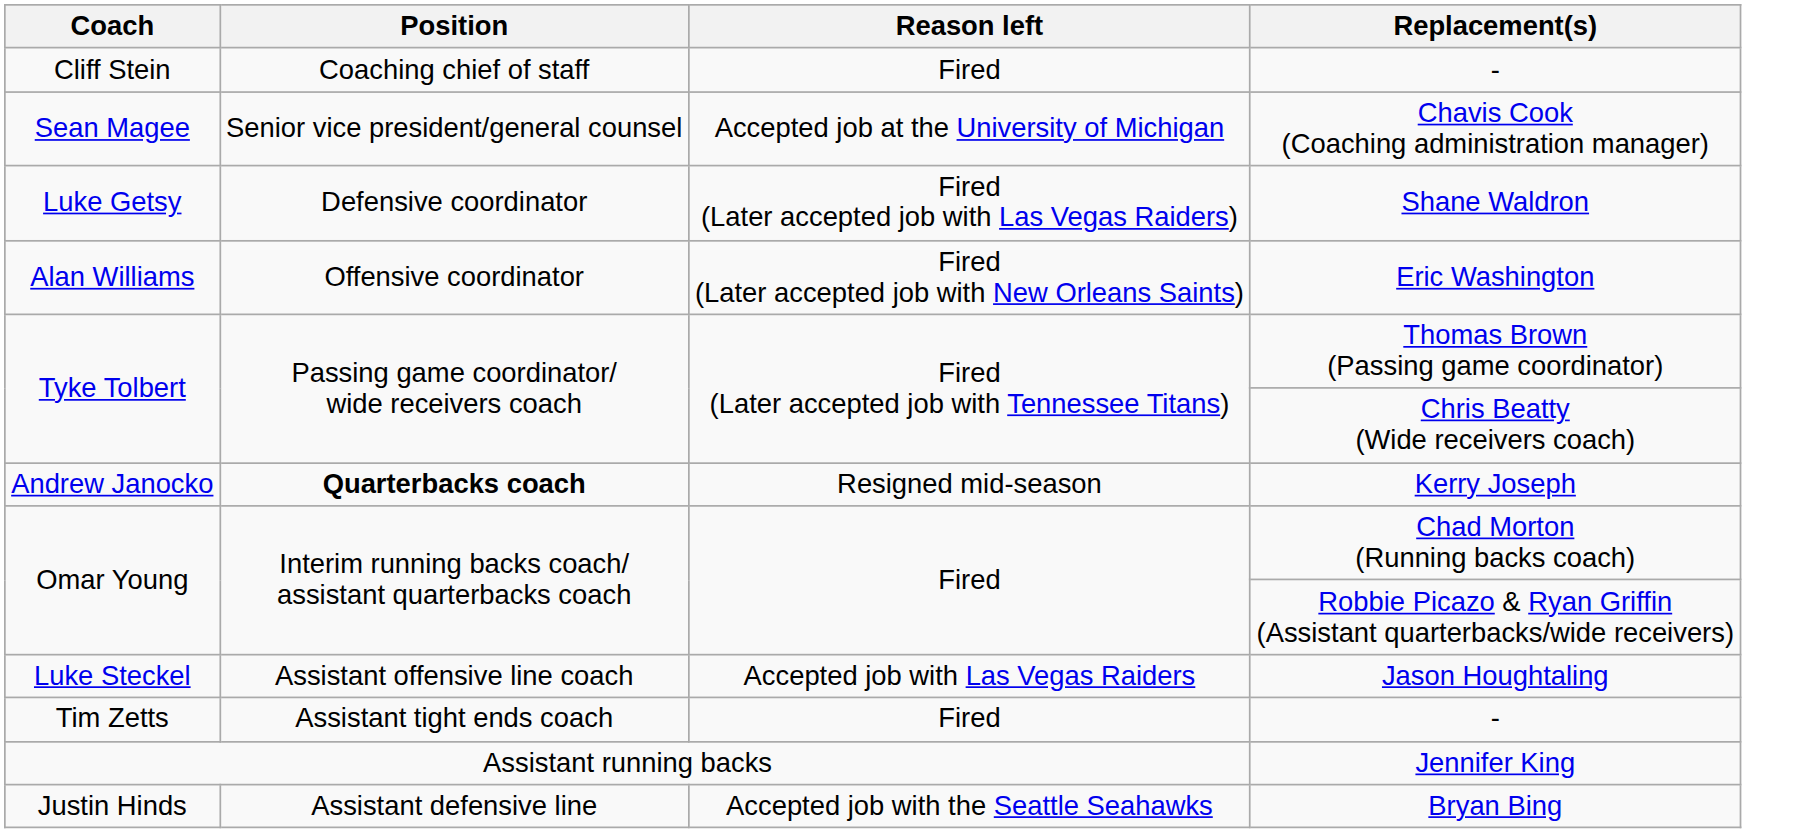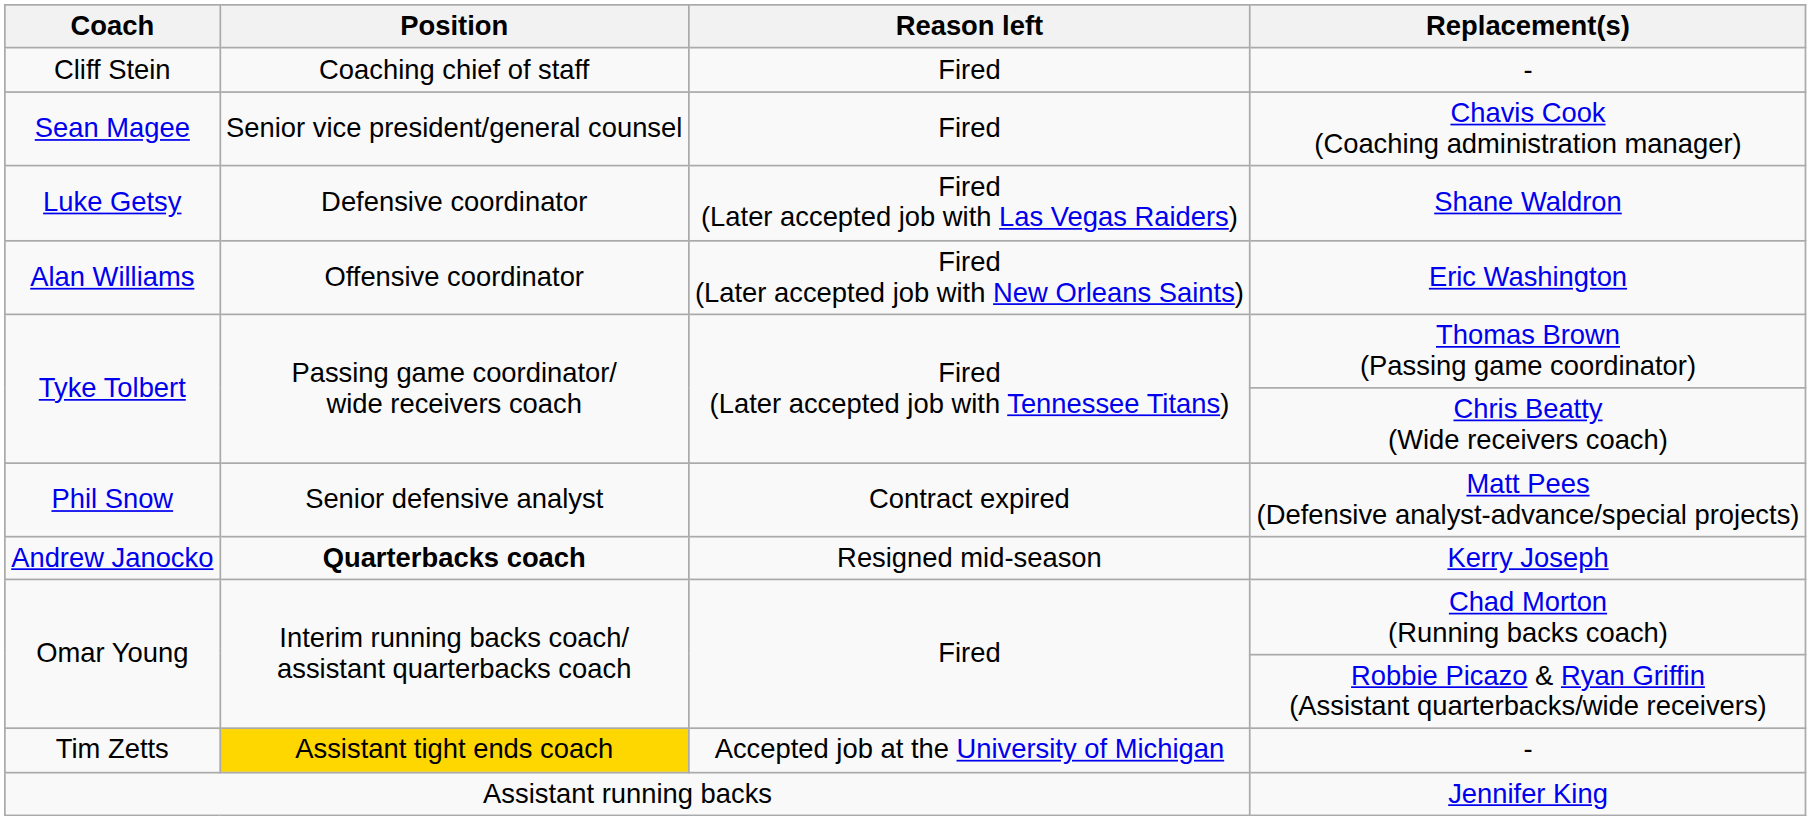(969, 128) Accepted job at the University of Michigan -> (969, 128) Fired
+ row: (112, 499)
- row: (112, 675)
(454, 718) no background -> (454, 749) gold background
(969, 718) Fired -> (969, 749) Accepted job at the University of Michigan
- row: (112, 805)
